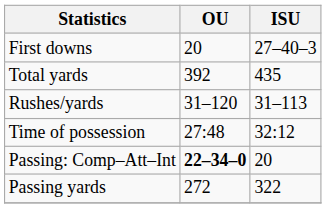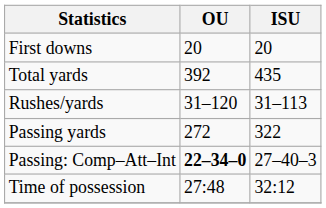(286, 47) 27–40–3 -> (263, 47) 20
rows swapped: (57, 188) <-> (77, 132)
(263, 160) 20 -> (286, 160) 27–40–3
